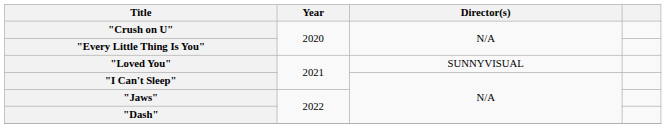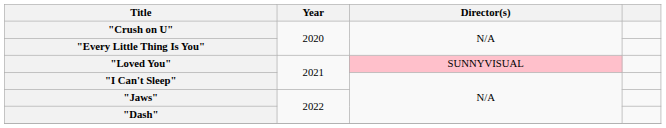(486, 64) no background -> (486, 64) pink background
